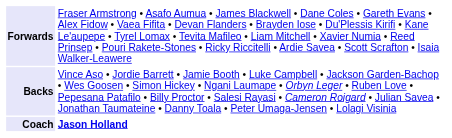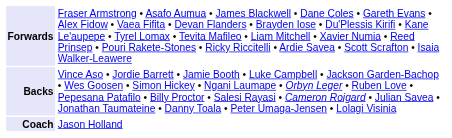(93, 124) bold -> (90, 124) normal
